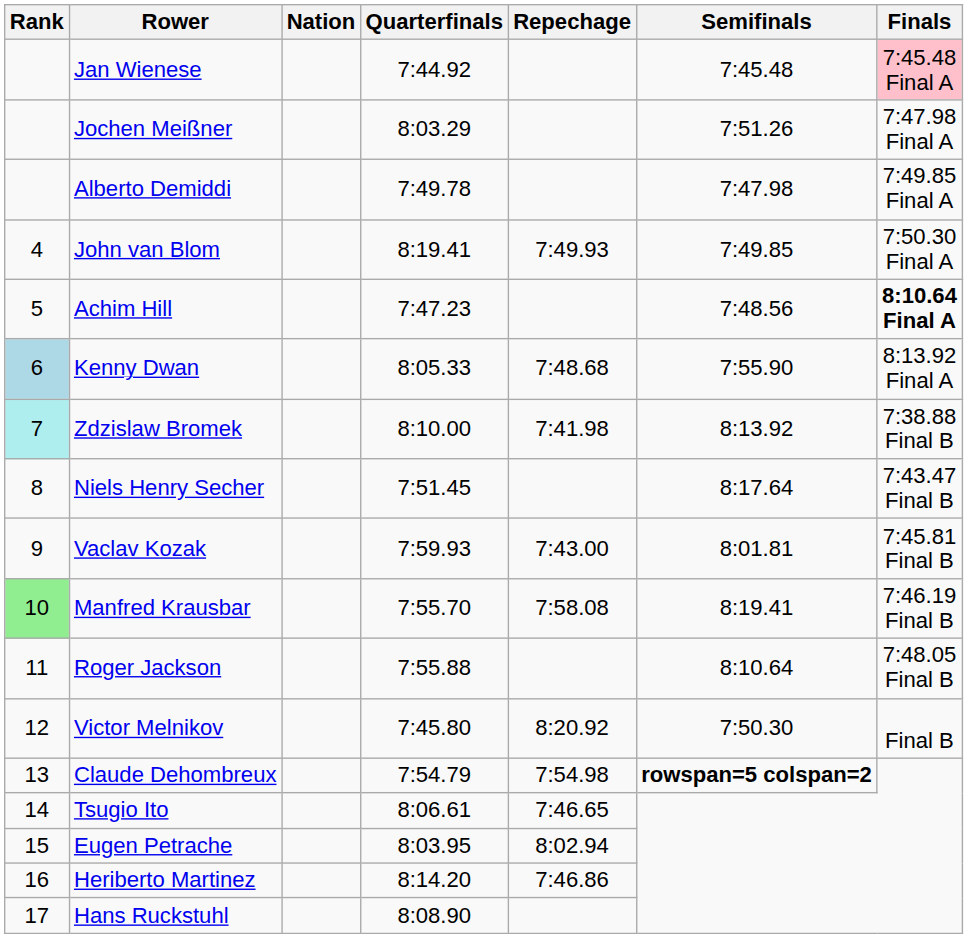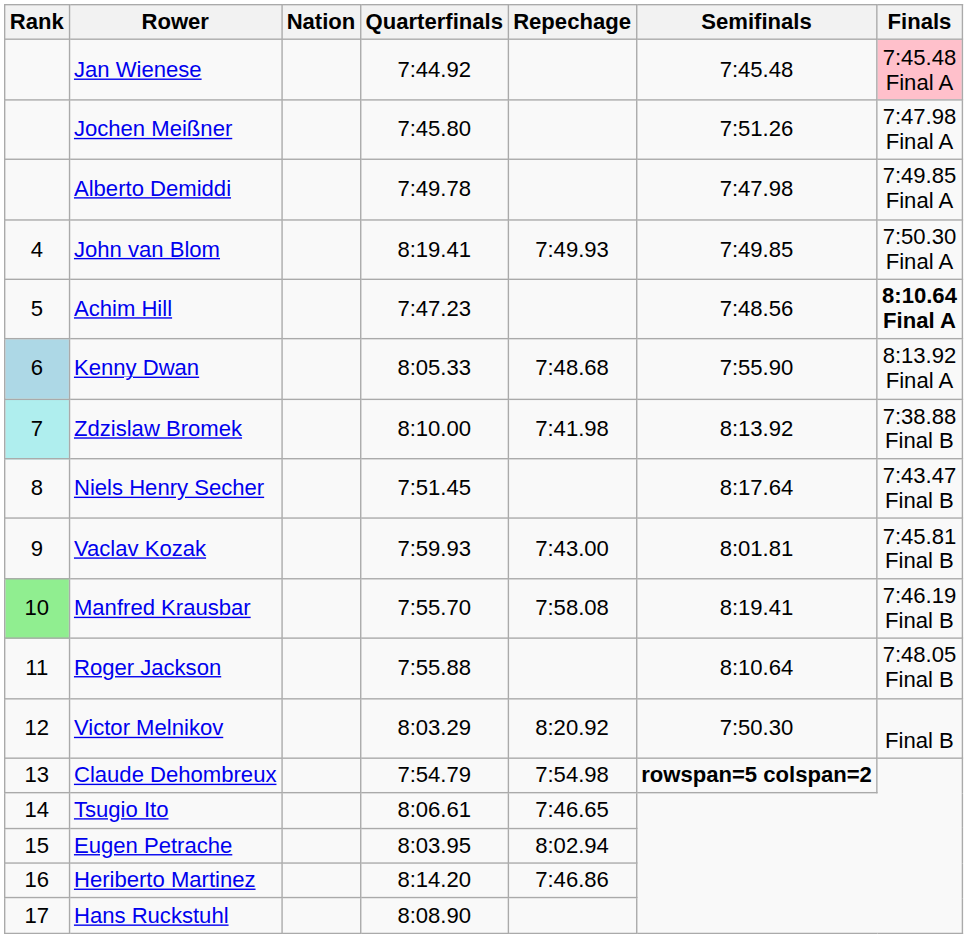(434, 129) 8:03.29 -> (434, 129) 7:45.80
(434, 727) 7:45.80 -> (434, 727) 8:03.29
